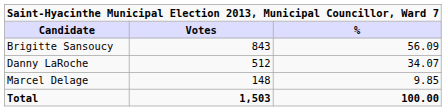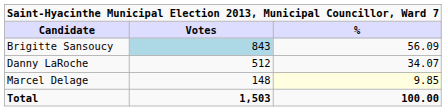(261, 47) no background -> (261, 47) lightblue background
(426, 81) no background -> (426, 81) lightyellow background
